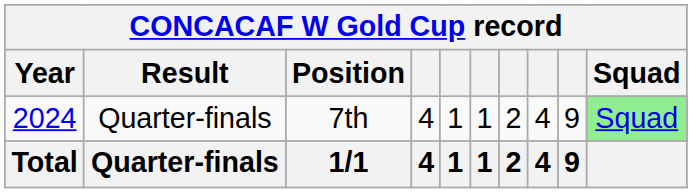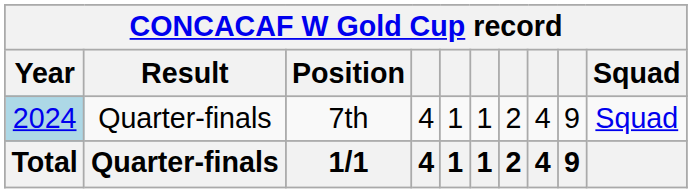(45, 118) no background -> (45, 118) lightblue background
(637, 118) lightgreen background -> (637, 118) no background
